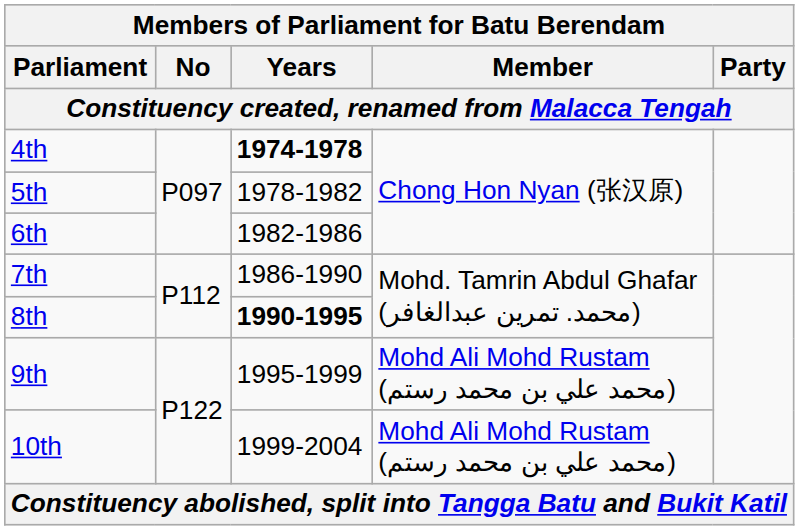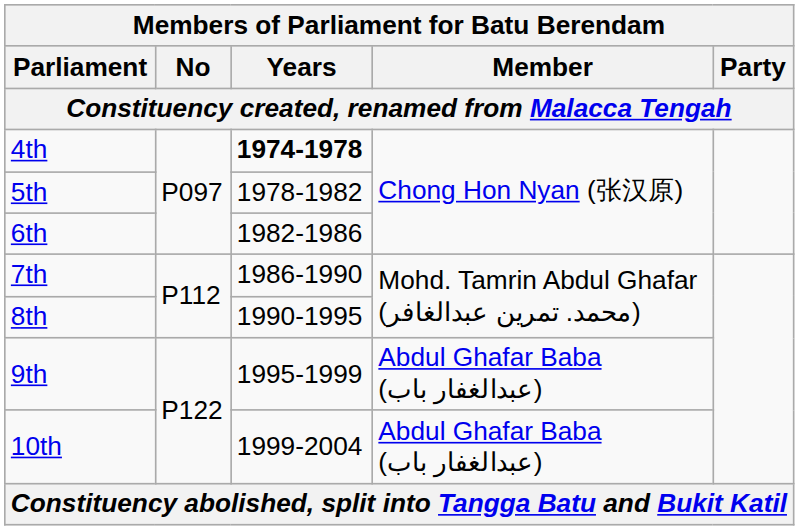(300, 316) bold -> (300, 316) normal
(527, 373) Mohd Ali Mohd Rustam (محمد علي بن محمد رستم) -> (490, 373) Abdul Ghafar Baba (عبدالغفار باب)
(527, 446) Mohd Ali Mohd Rustam (محمد علي بن محمد رستم) -> (490, 446) Abdul Ghafar Baba (عبدالغفار باب)
